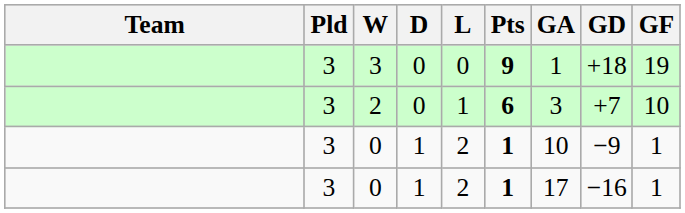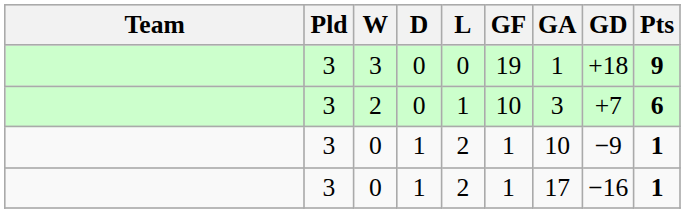columns swapped: (656, 24) <-> (508, 24)
